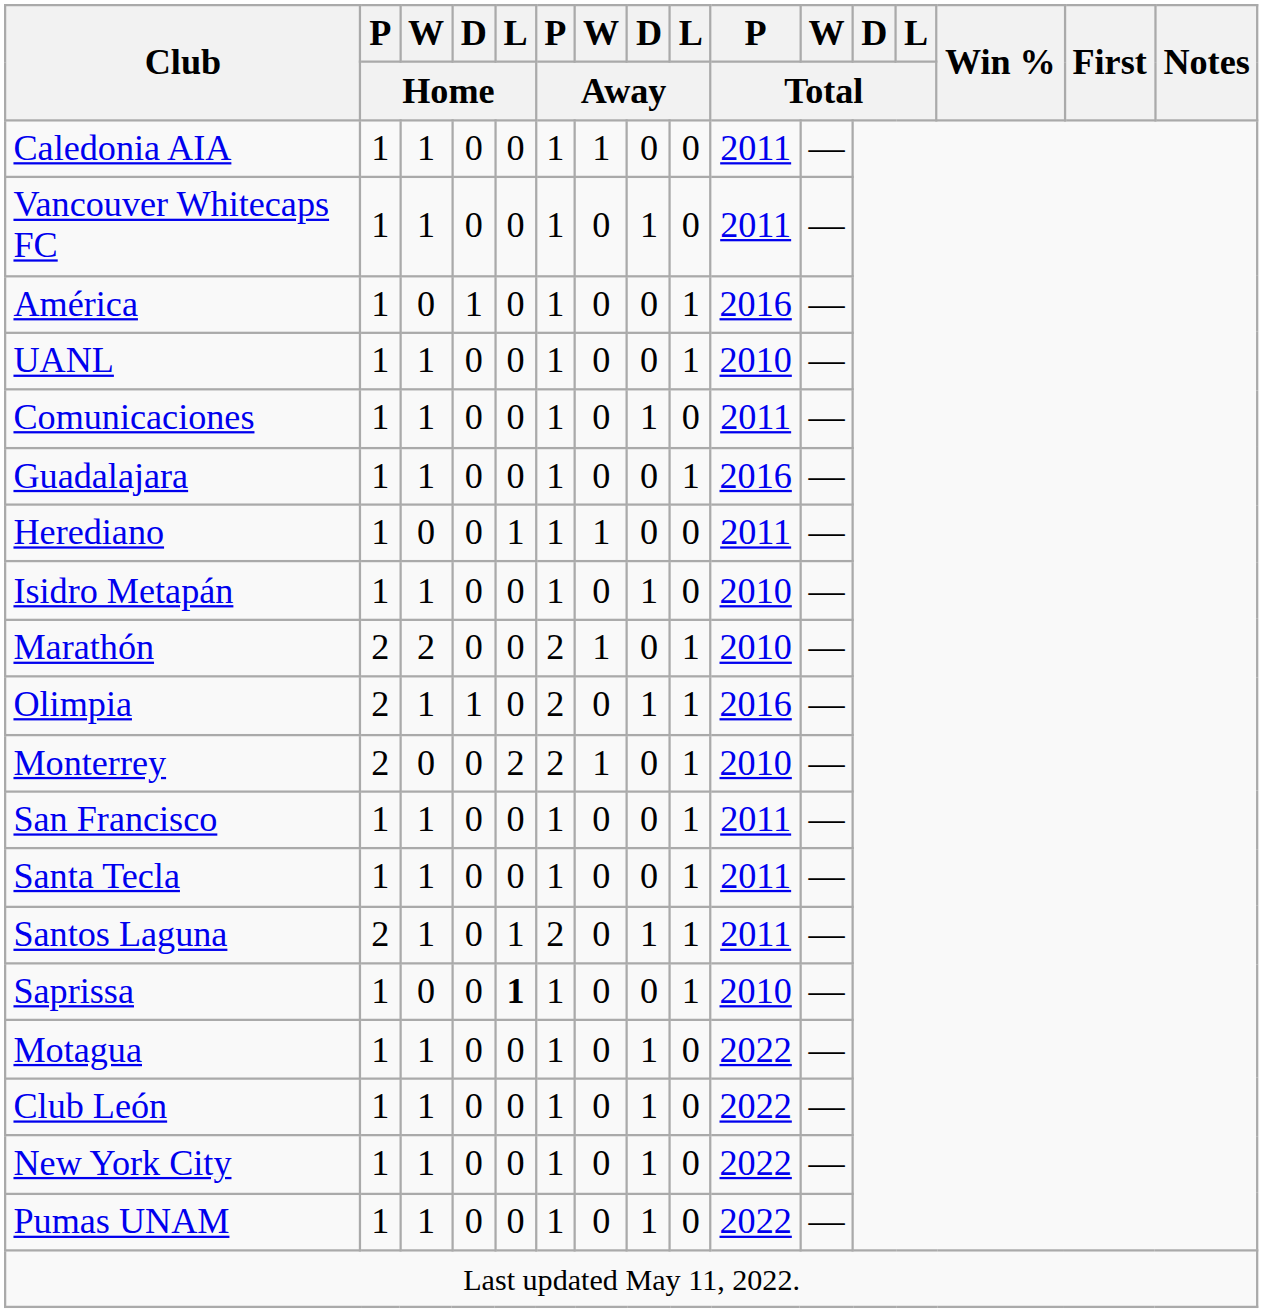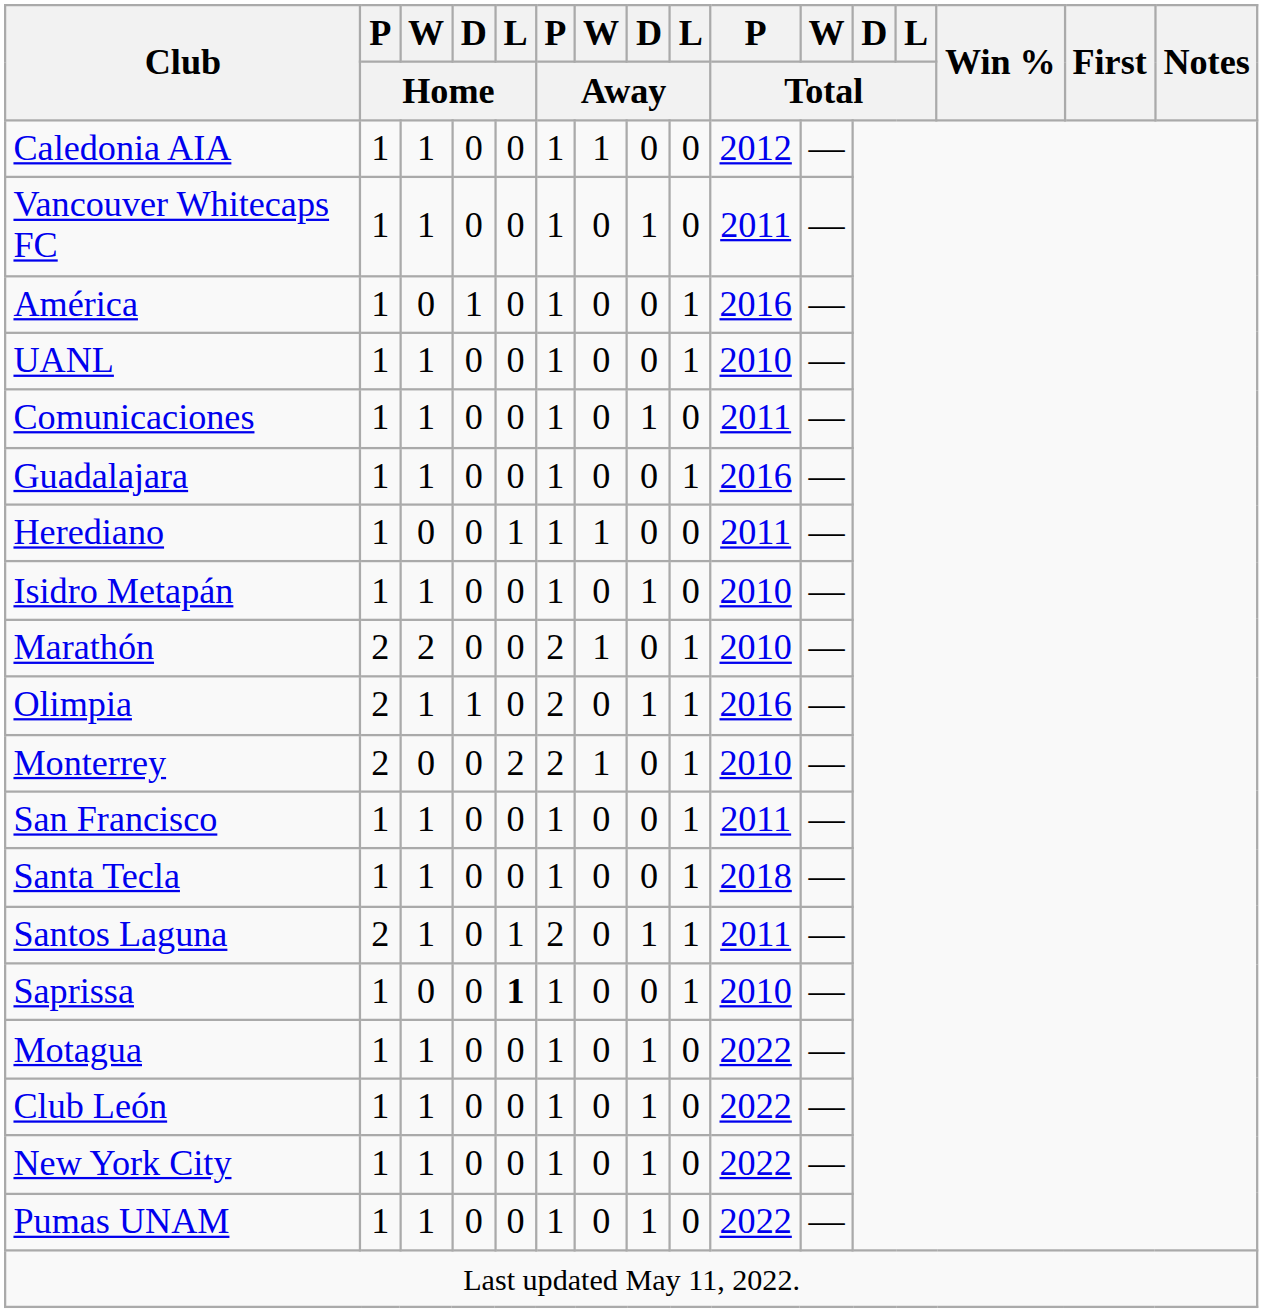(756, 147) 2011 -> (756, 147) 2012
(756, 876) 2011 -> (756, 876) 2018
